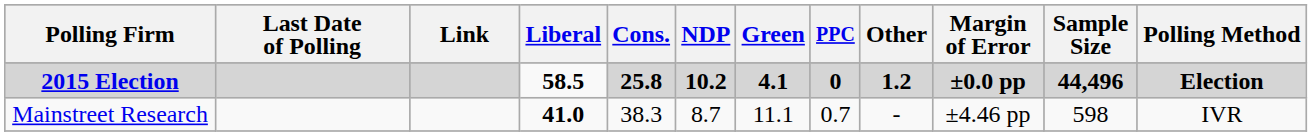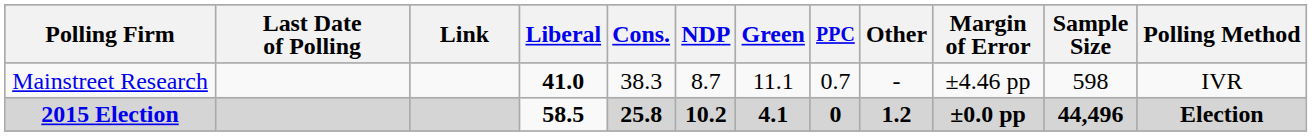rows swapped: (110, 115) <-> (110, 80)
